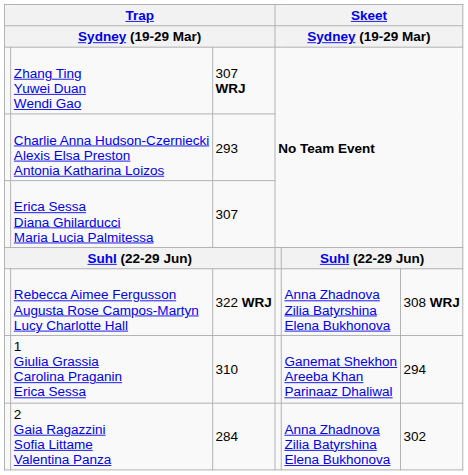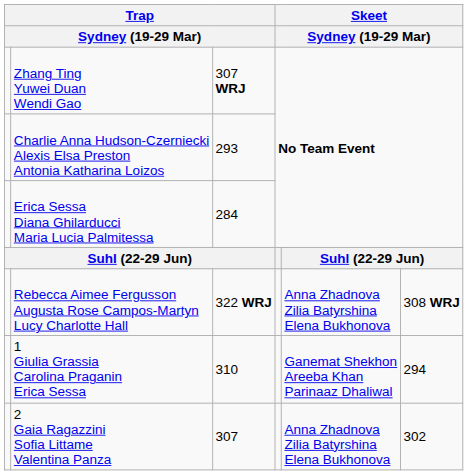(227, 214) 307 -> (227, 214) 284
(227, 436) 284 -> (227, 436) 307
